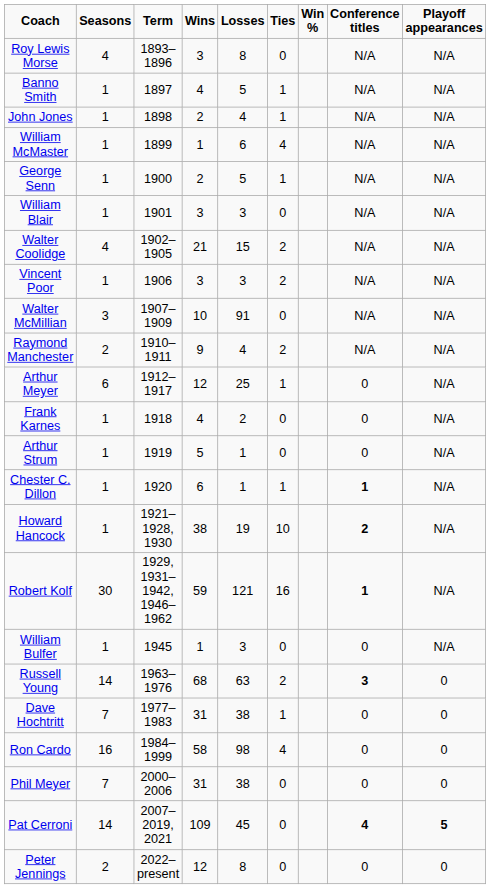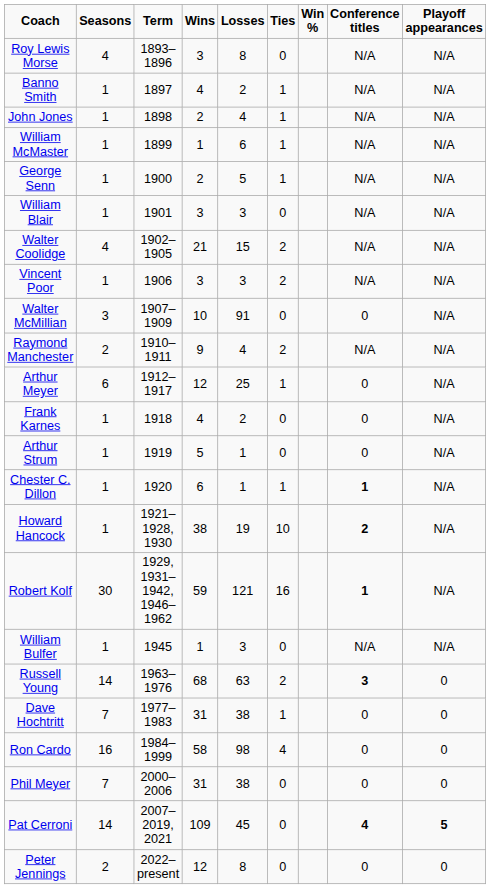(243, 90) 5 -> (243, 90) 2
(283, 144) 4 -> (283, 144) 1
(365, 315) N/A -> (365, 315) 0
(365, 646) 0 -> (365, 646) N/A
